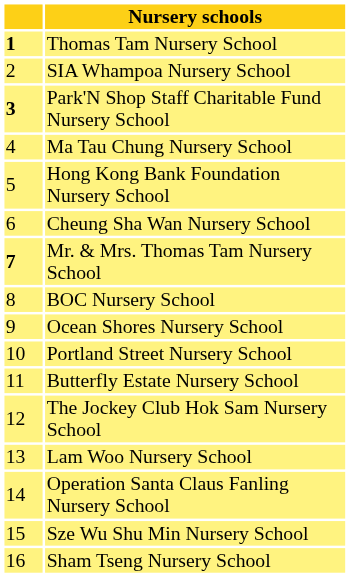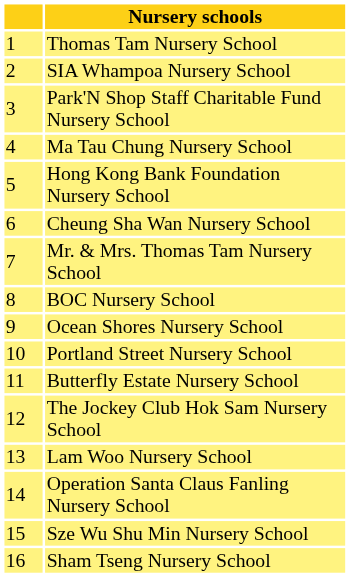(11, 43) bold -> (11, 43) normal
(11, 108) bold -> (11, 108) normal
(11, 261) bold -> (11, 261) normal
